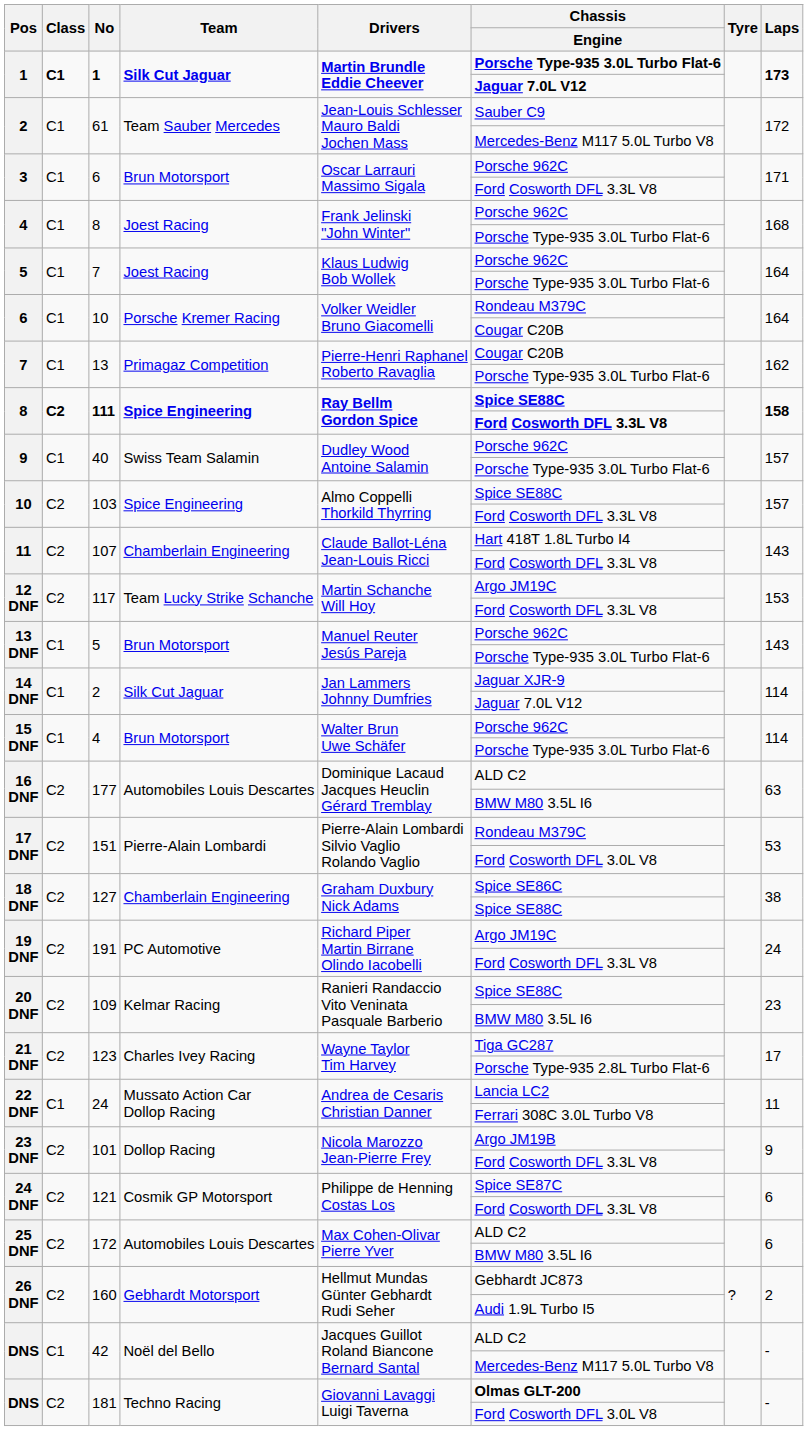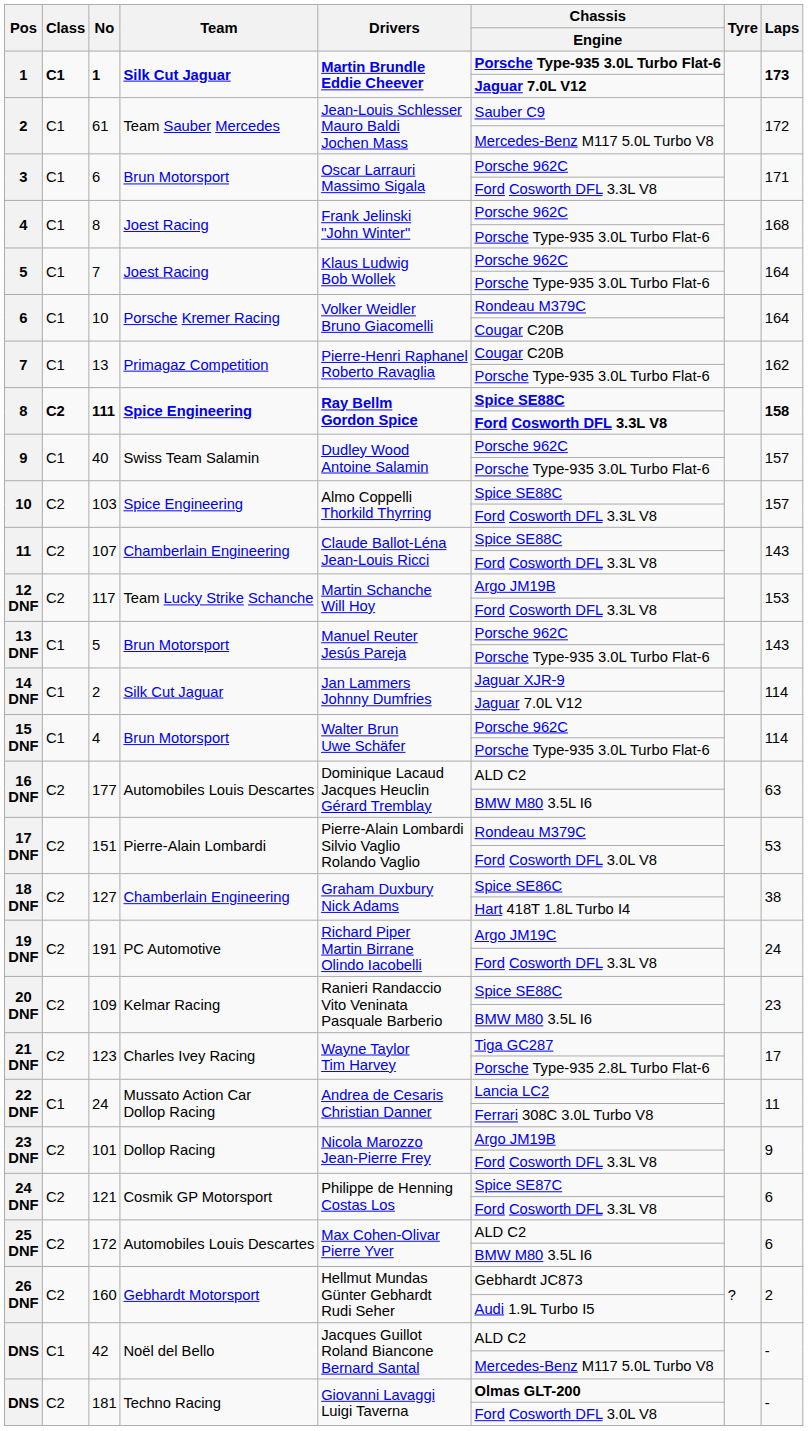(552, 539) Hart 418T 1.8L Turbo I4 -> (518, 539) Spice SE88C
(516, 586) Argo JM19C -> (515, 586) Argo JM19B
(518, 909) Spice SE88C -> (552, 909) Hart 418T 1.8L Turbo I4
